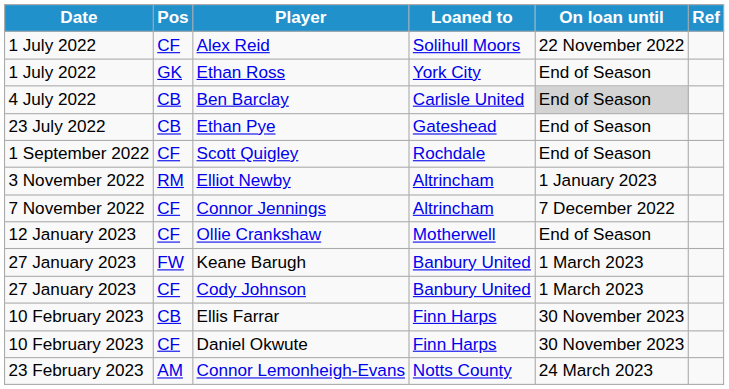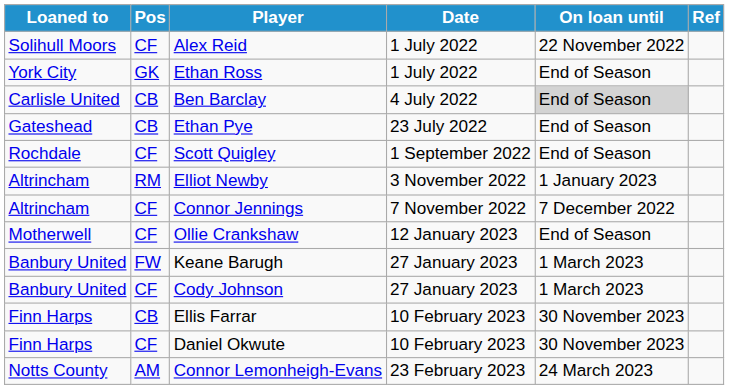columns swapped: (79, 18) <-> (472, 18)
